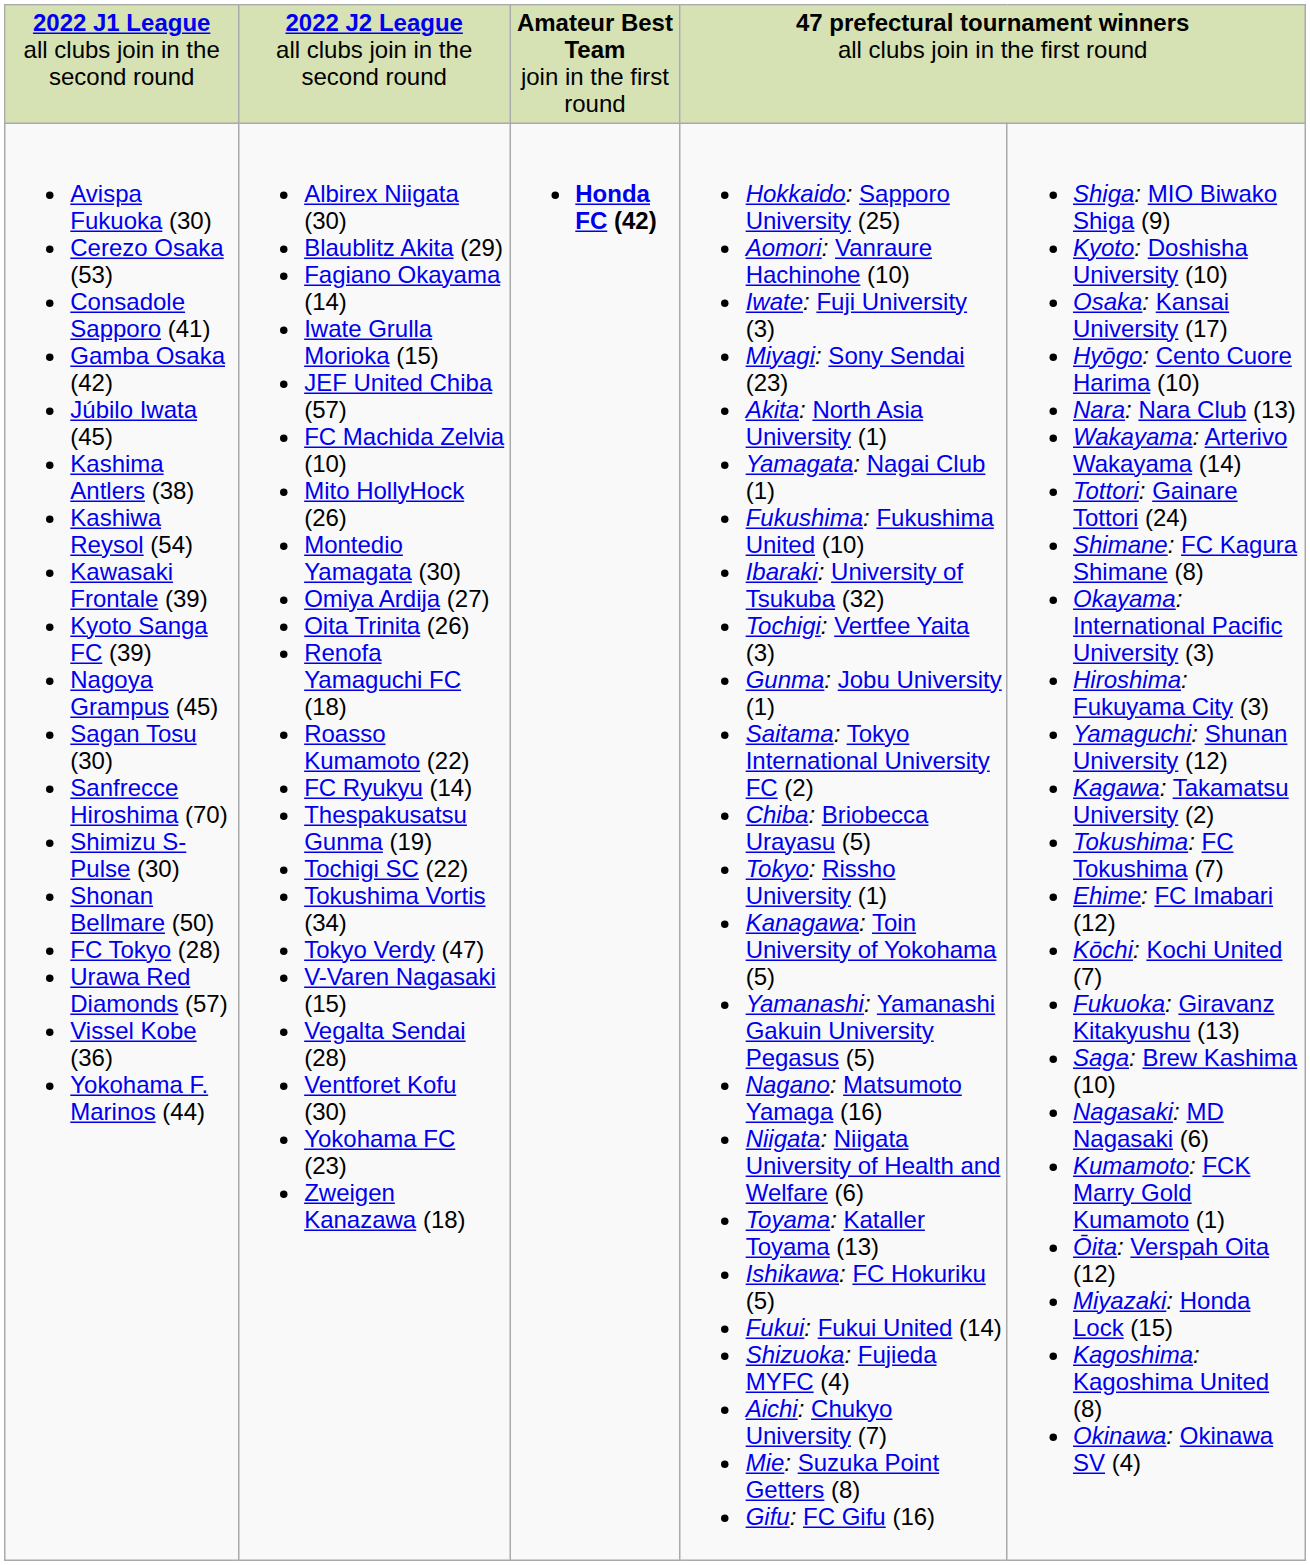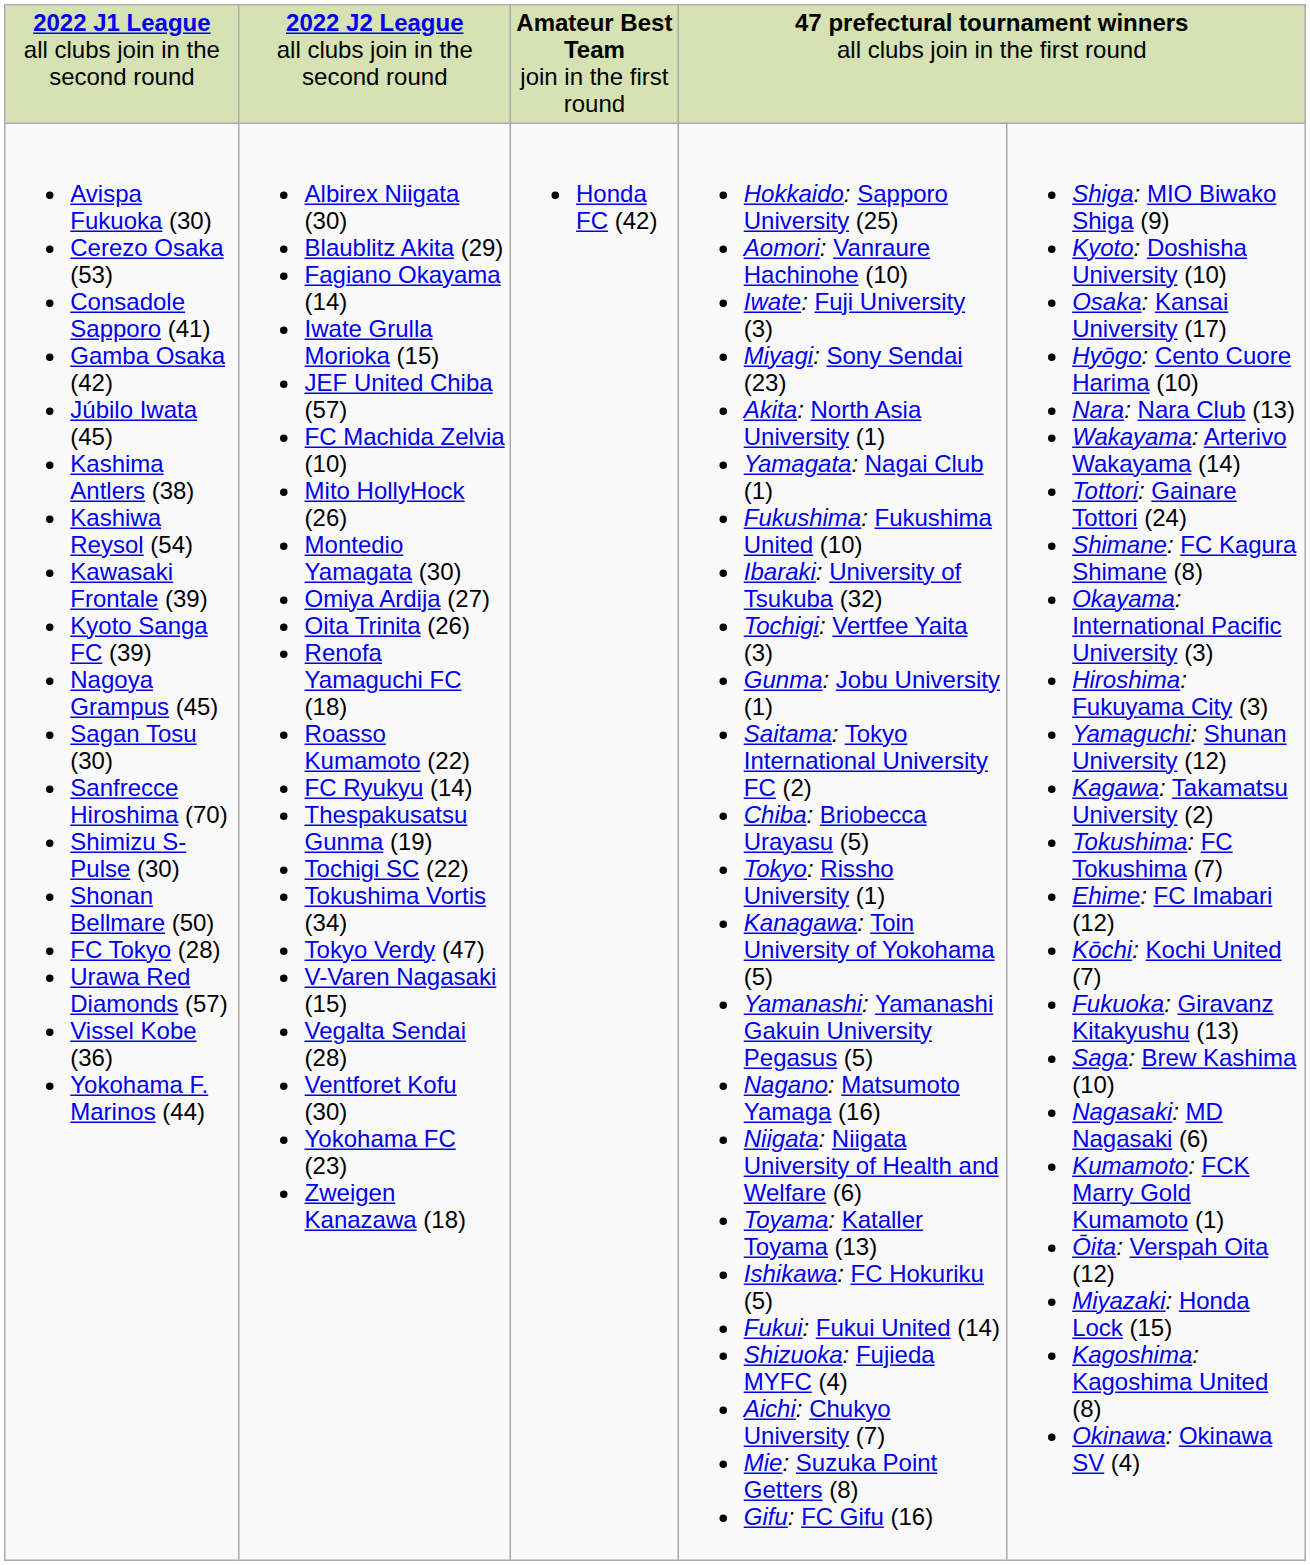(595, 207) bold -> (594, 207) normal
